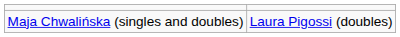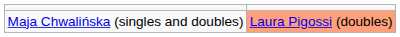(321, 21) no background -> (321, 21) lightsalmon background
